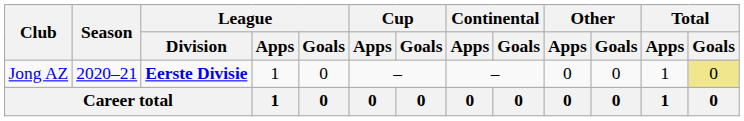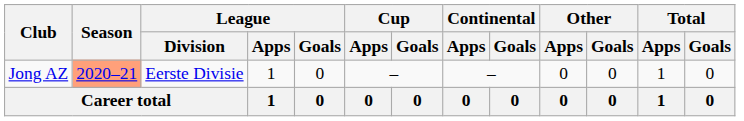(107, 73) no background -> (107, 73) lightsalmon background
(196, 73) bold -> (194, 73) normal
(714, 73) khaki background -> (710, 73) no background
